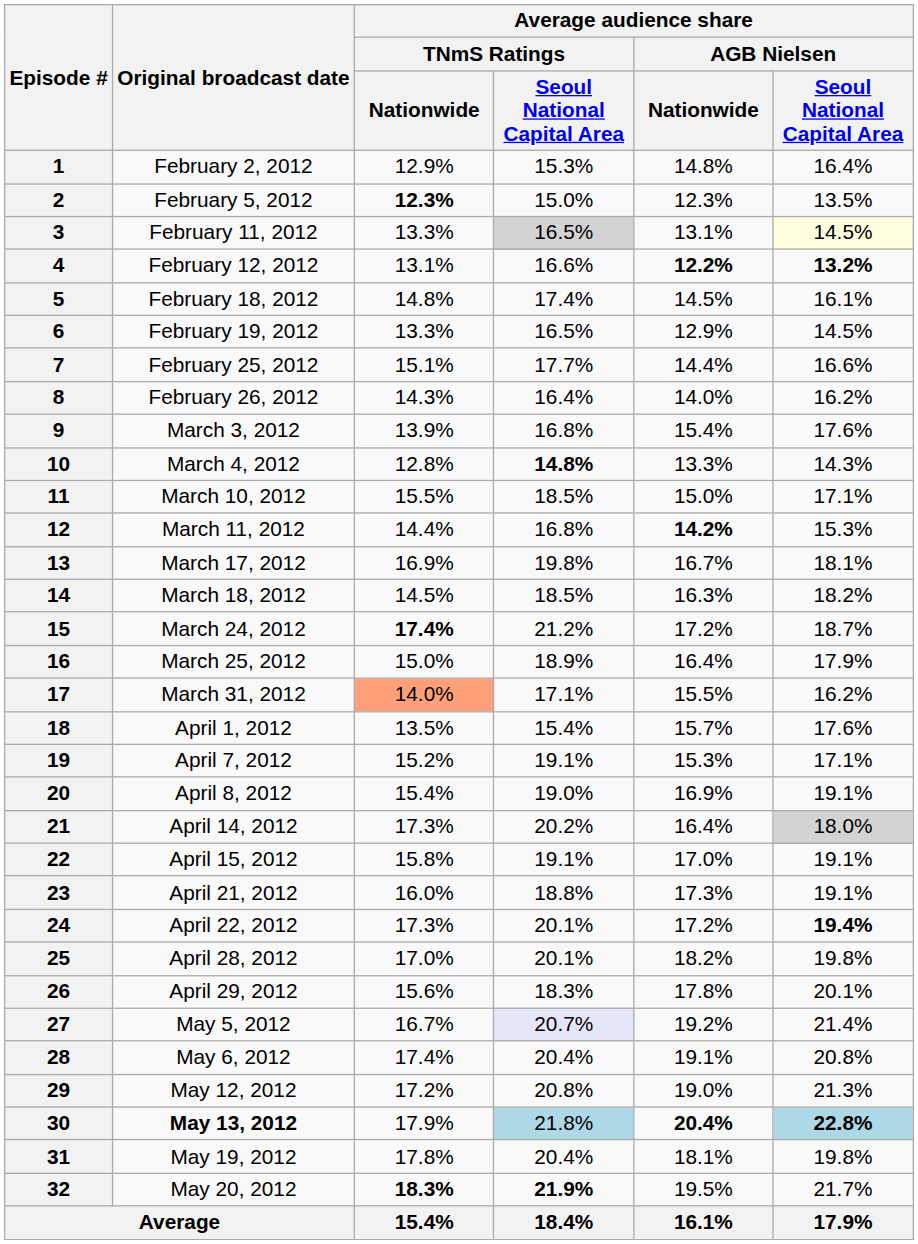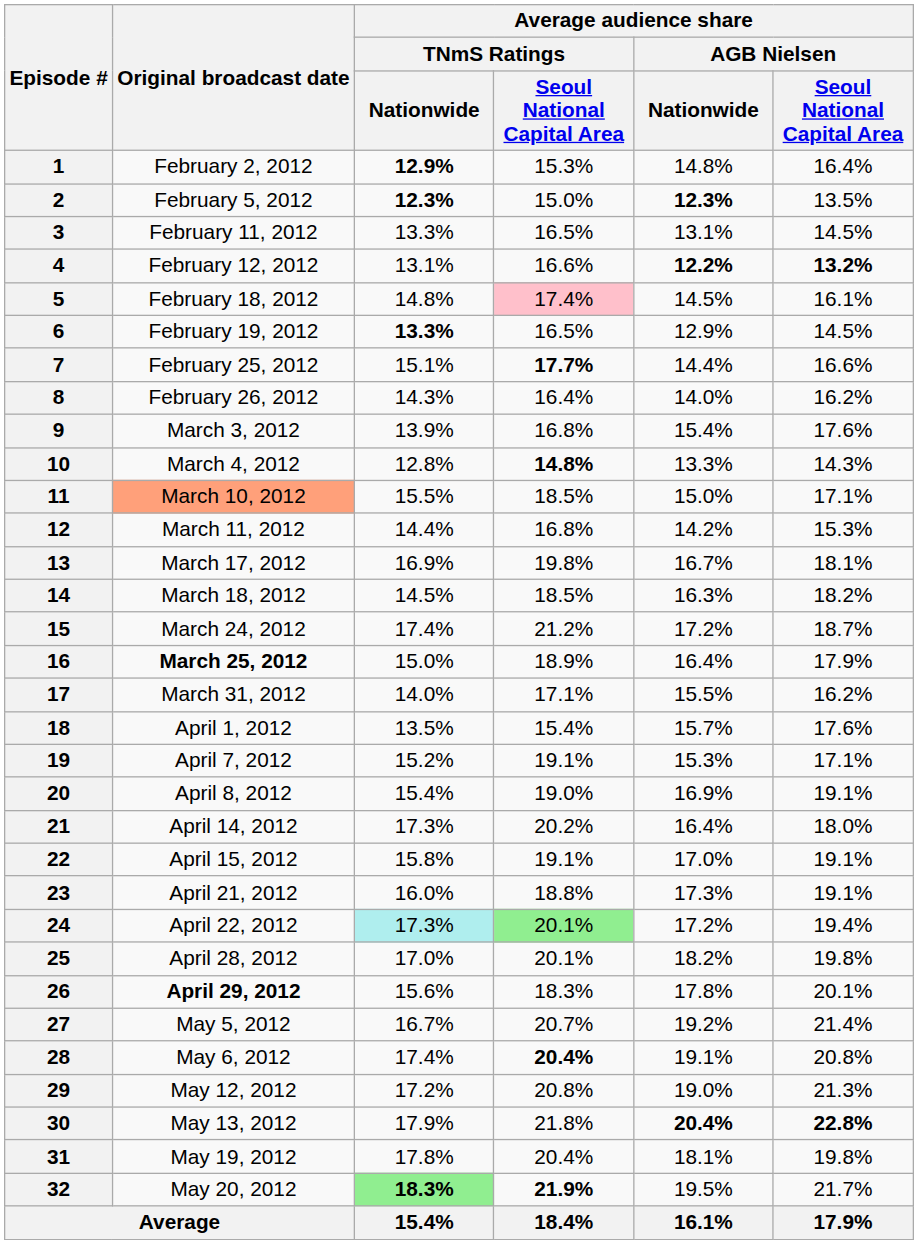(424, 166) normal -> (424, 166) bold
(703, 199) normal -> (703, 199) bold
(564, 232) lightgrey background -> (564, 232) no background
(843, 232) lightyellow background -> (843, 232) no background
(564, 298) no background -> (564, 298) pink background
(424, 331) normal -> (424, 331) bold
(564, 364) normal -> (564, 364) bold
(233, 496) no background -> (233, 496) lightsalmon background
(703, 529) bold -> (703, 529) normal
(424, 628) bold -> (424, 628) normal
(233, 661) normal -> (233, 661) bold
(424, 694) lightsalmon background -> (424, 694) no background
(843, 826) lightgrey background -> (843, 826) no background
(424, 925) no background -> (424, 925) paleturquoise background
(564, 925) no background -> (564, 925) lightgreen background
(843, 925) bold -> (843, 925) normal
(233, 991) normal -> (233, 991) bold
(564, 1024) lavender background -> (564, 1024) no background
(564, 1057) normal -> (564, 1057) bold
(233, 1123) bold -> (233, 1123) normal
(564, 1123) lightblue background -> (564, 1123) no background
(843, 1123) lightblue background -> (843, 1123) no background
(424, 1189) no background -> (424, 1189) lightgreen background
